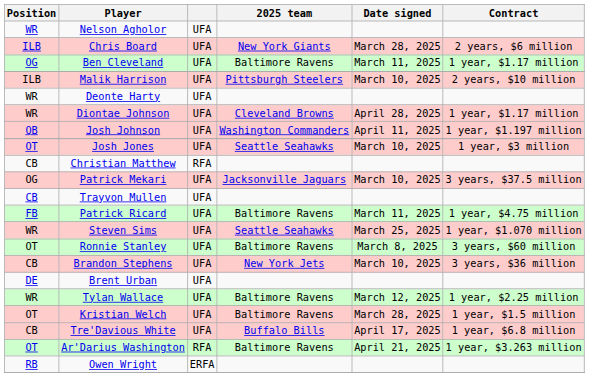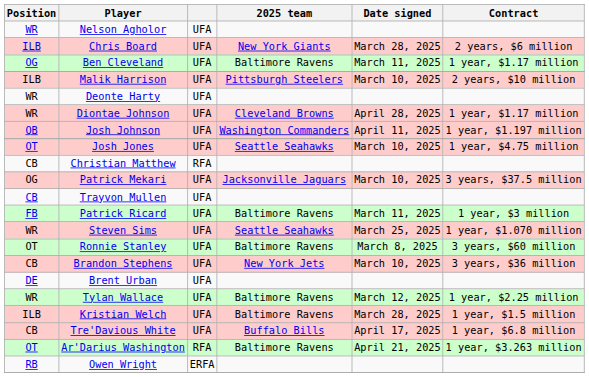(514, 147) 1 year, $3 million -> (514, 147) 1 year, $4.75 million
(514, 214) 1 year, $4.75 million -> (514, 214) 1 year, $3 million
(32, 314) OT -> (32, 314) ILB
